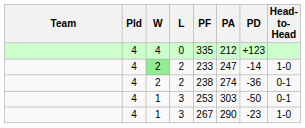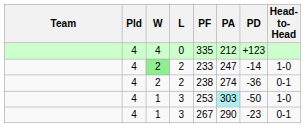(228, 99) no background -> (228, 99) paleturquoise background
(284, 99) 0-1 -> (284, 99) 1-0
(284, 115) 1-0 -> (284, 115) 0-1
